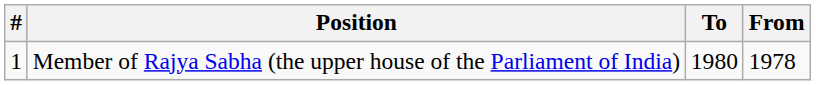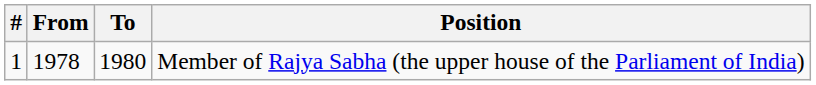columns swapped: (777, 23) <-> (356, 23)
